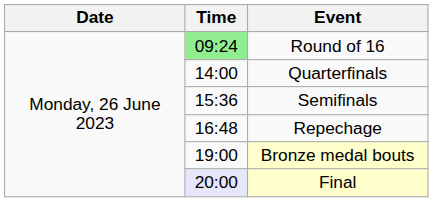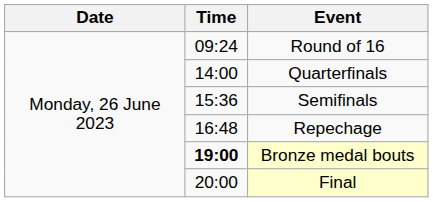(216, 45) lightgreen background -> (216, 45) no background
(216, 155) normal -> (216, 155) bold
(216, 182) lavender background -> (216, 182) no background
